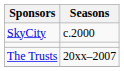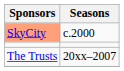(27, 32) no background -> (27, 32) lightsalmon background
